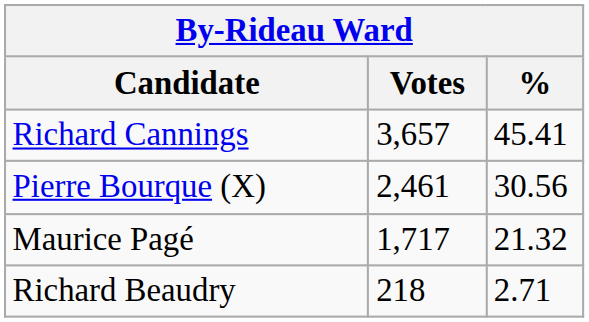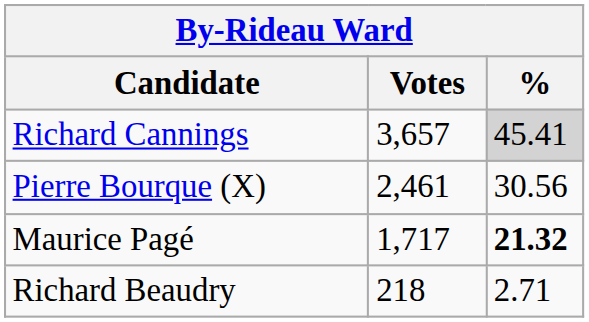(531, 134) no background -> (531, 134) lightgrey background
(531, 238) normal -> (531, 238) bold
